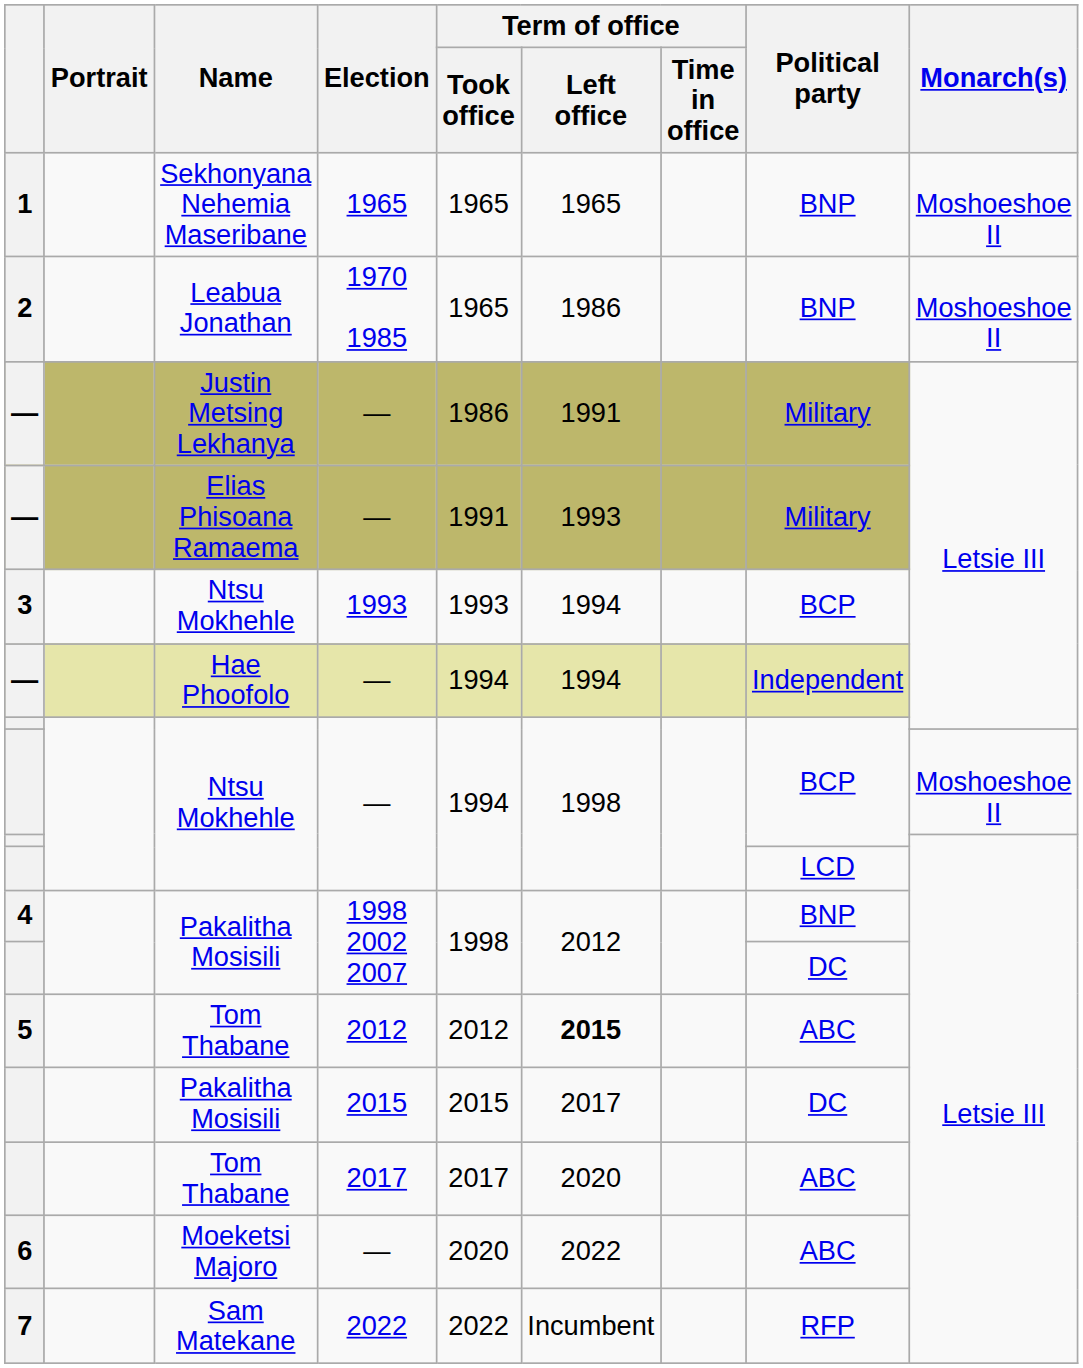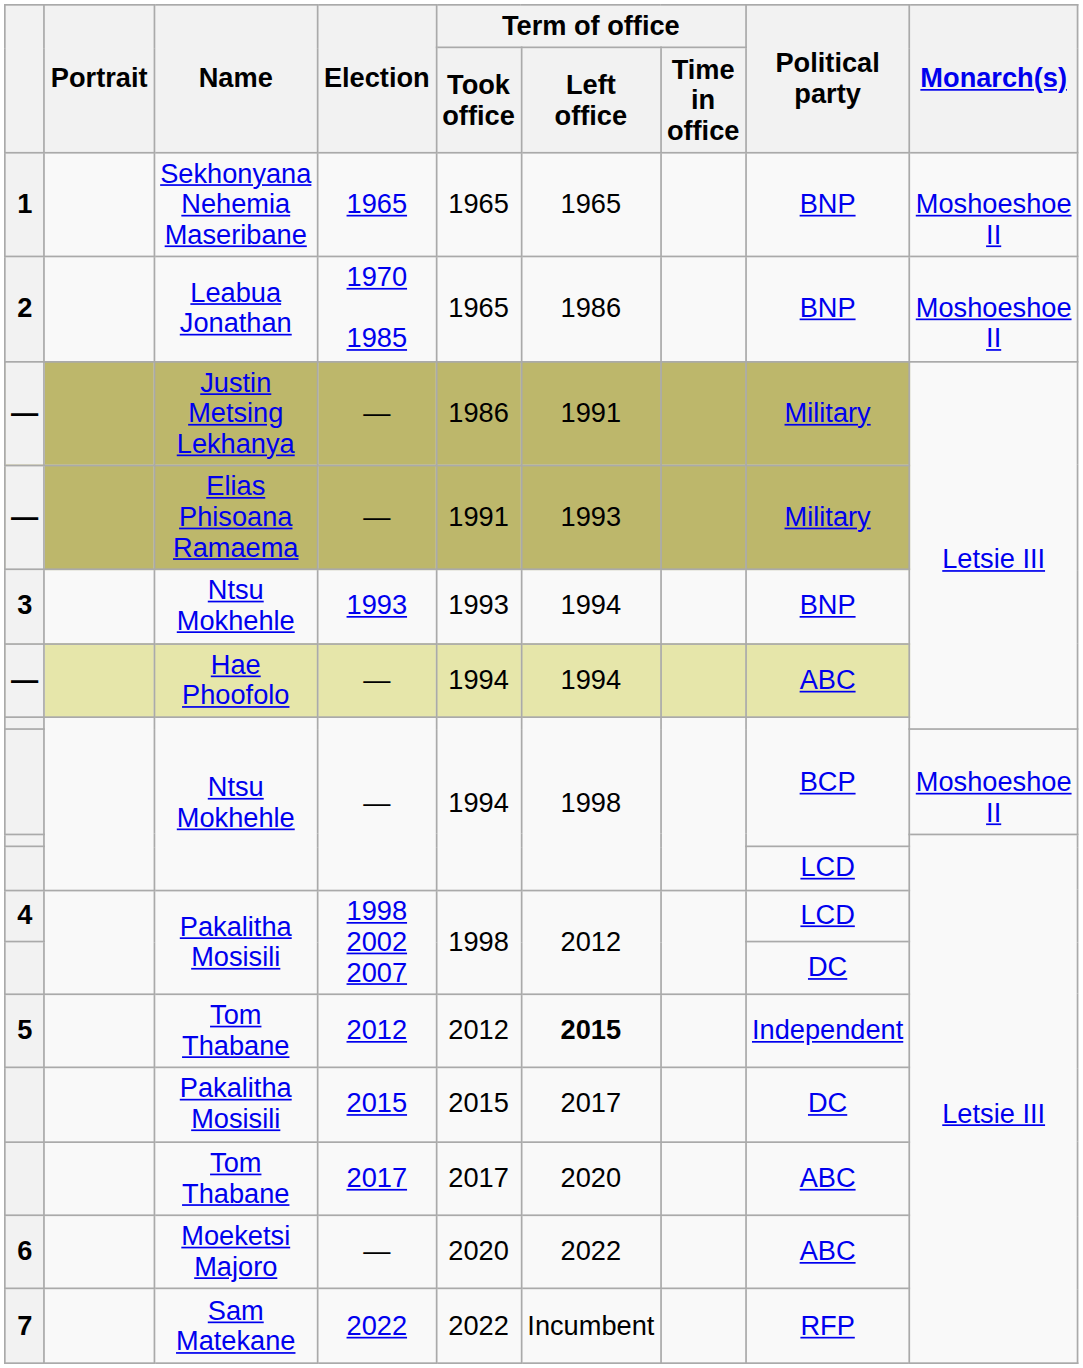(828, 606) BCP -> (828, 606) BNP
(828, 679) Independent -> (828, 679) ABC
(828, 915) BNP -> (828, 915) LCD
(828, 1030) ABC -> (828, 1030) Independent
